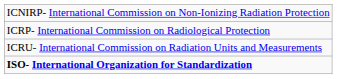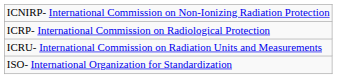(129, 64) bold -> (119, 64) normal
